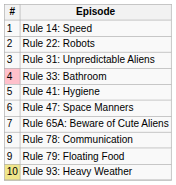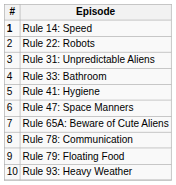(9, 28) normal -> (9, 28) bold
(9, 76) pink background -> (9, 76) no background
(12, 172) khaki background -> (12, 172) no background
